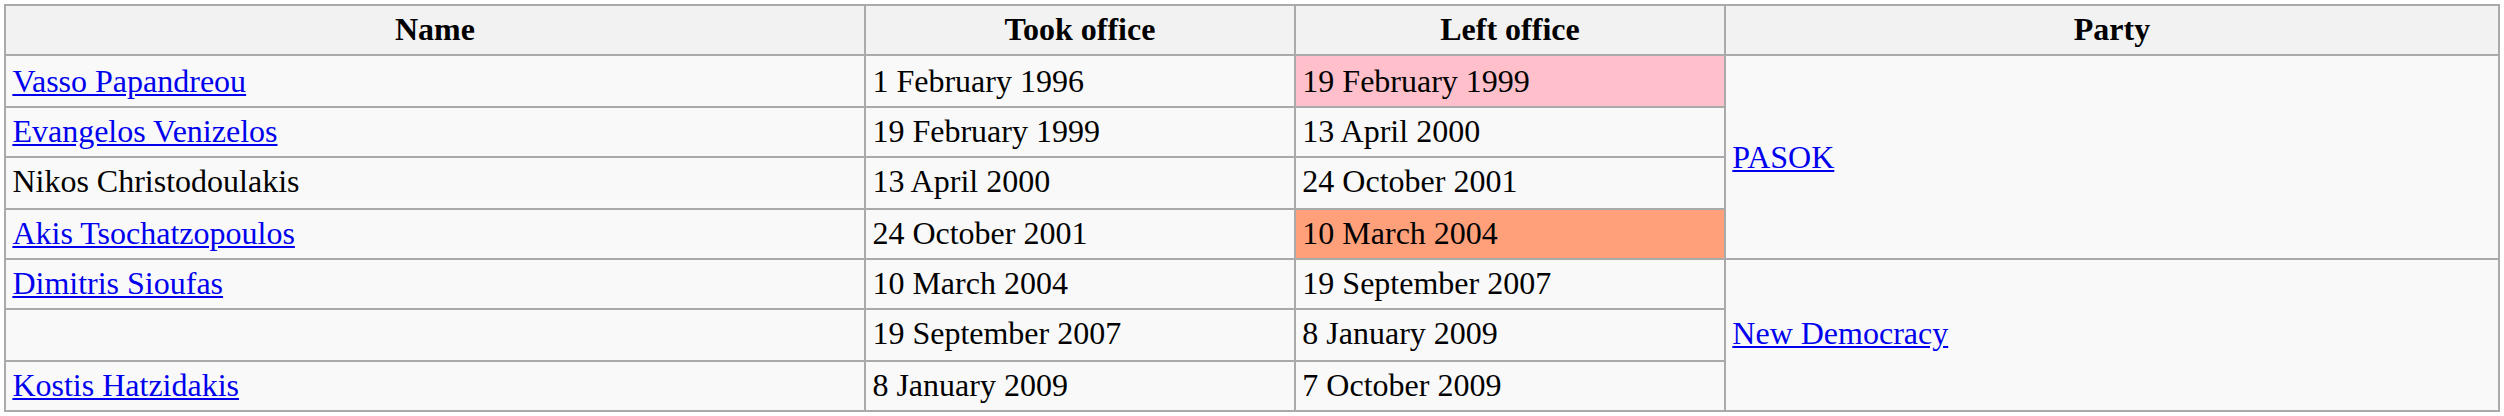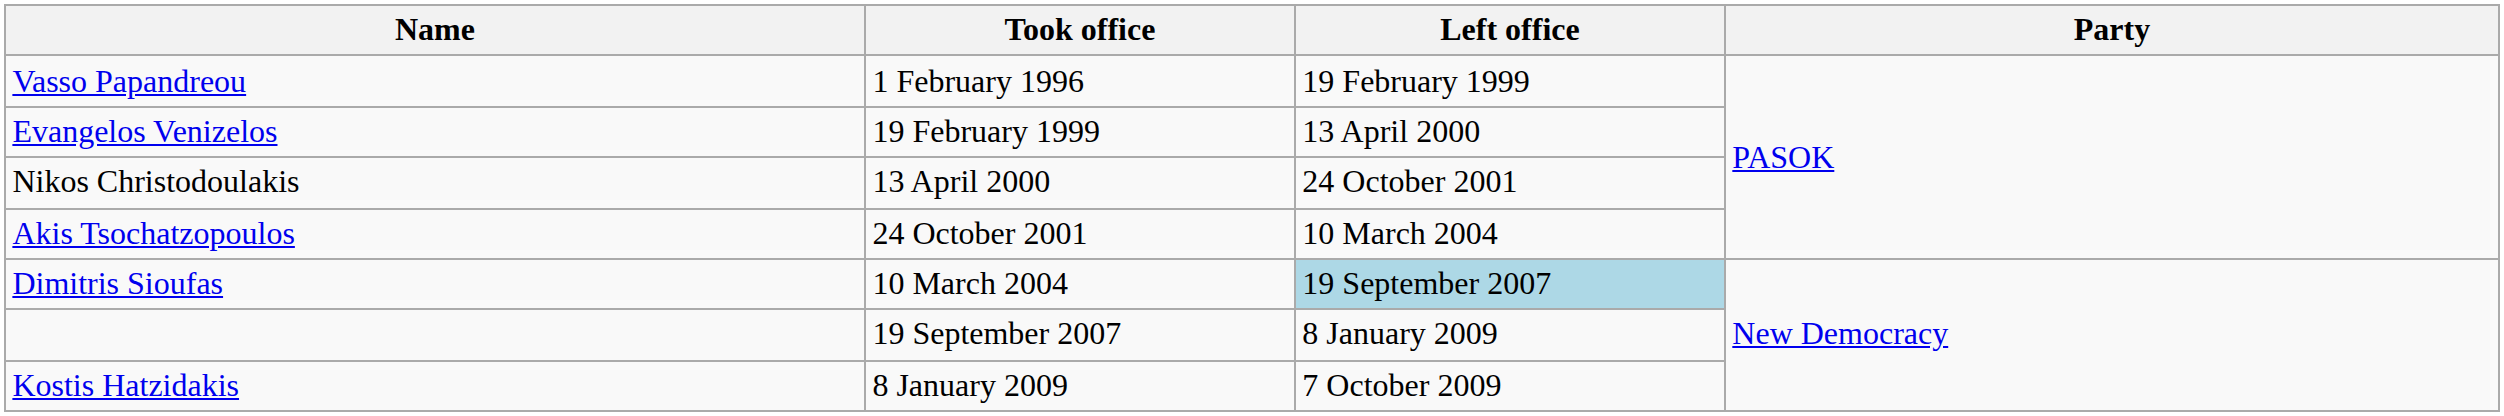(1416, 80) pink background -> (1416, 80) no background
(1400, 232) lightsalmon background -> (1400, 232) no background
(1427, 283) no background -> (1427, 283) lightblue background
